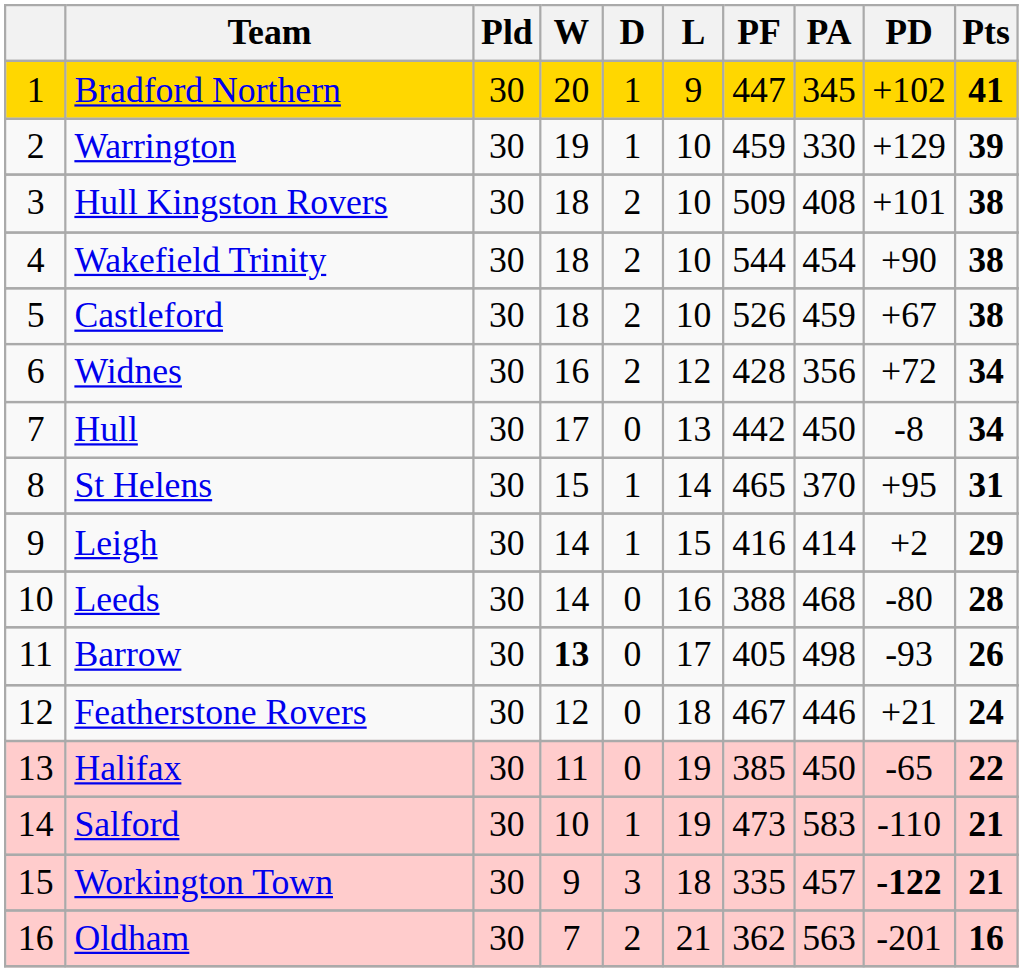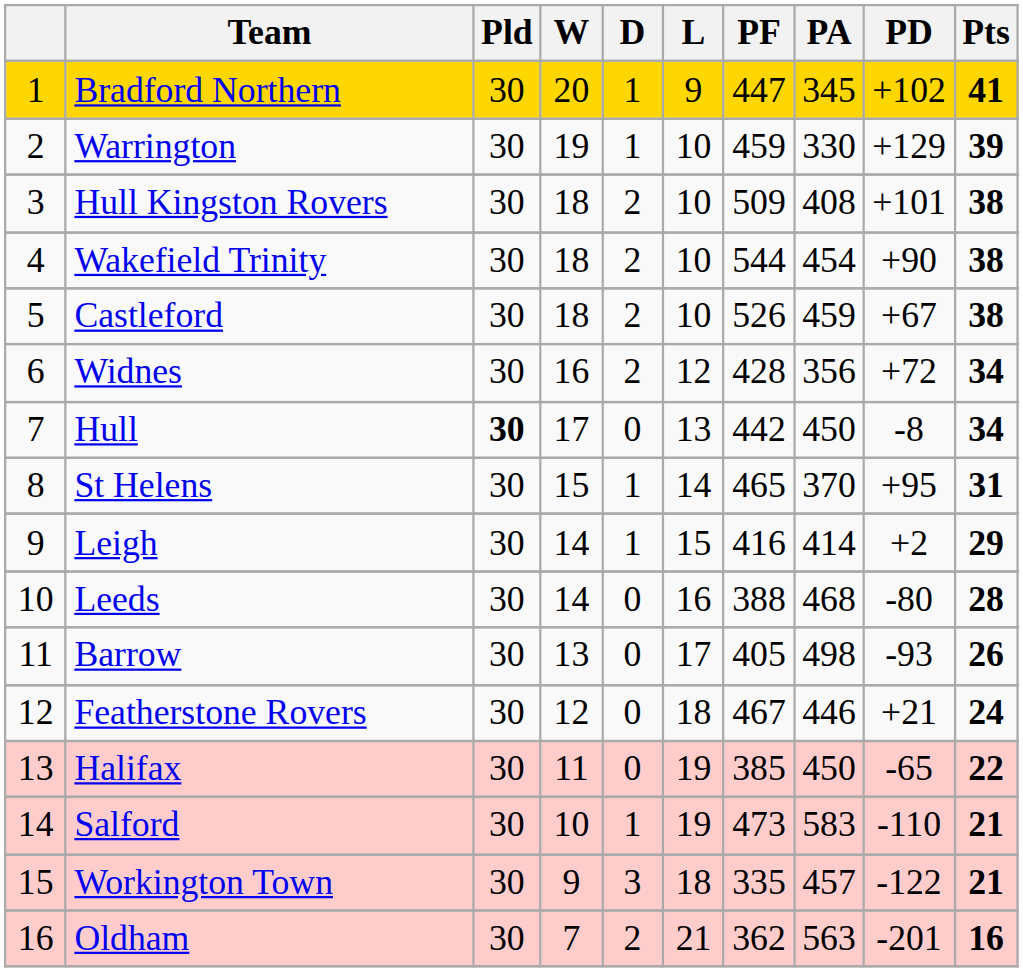(507, 428) normal -> (507, 428) bold
(571, 655) bold -> (571, 655) normal
(909, 881) bold -> (909, 881) normal
